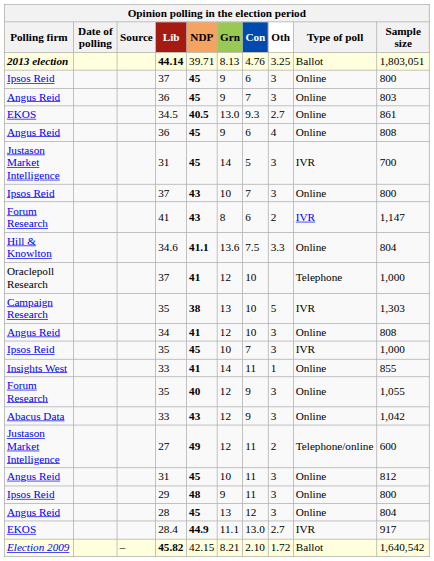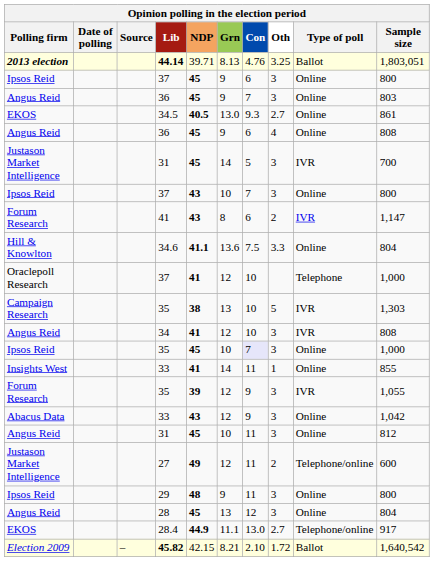(311, 332) Online -> (305, 332) IVR
(248, 350) no background -> (248, 350) lavender background
(305, 350) IVR -> (311, 350) Online
(195, 392) 40 -> (195, 392) 39
(311, 392) Online -> (305, 392) IVR
rows swapped: (34, 476) <-> (33, 446)
(305, 530) IVR -> (335, 530) Telephone/online
